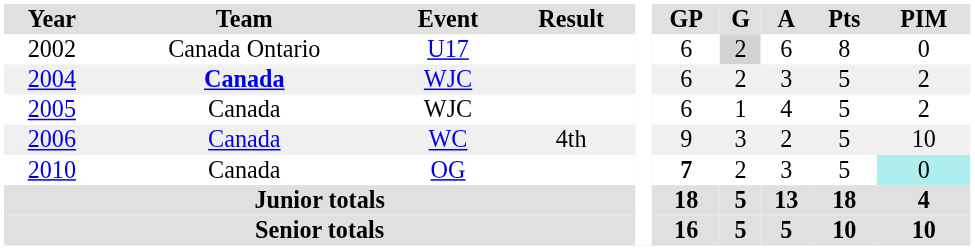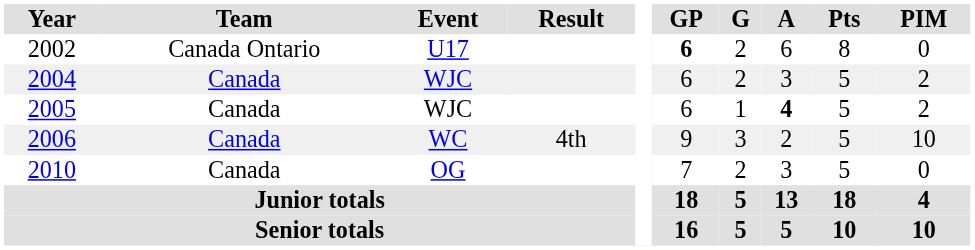(686, 49) normal -> (686, 49) bold
(741, 49) lightgrey background -> (741, 49) no background
(244, 79) bold -> (244, 79) normal
(786, 109) normal -> (786, 109) bold
(686, 169) bold -> (686, 169) normal
(924, 169) paleturquoise background -> (924, 169) no background
